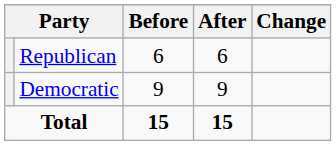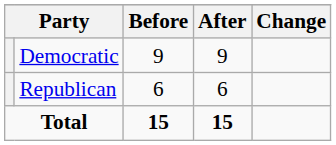rows swapped: (69, 88) <-> (68, 55)
